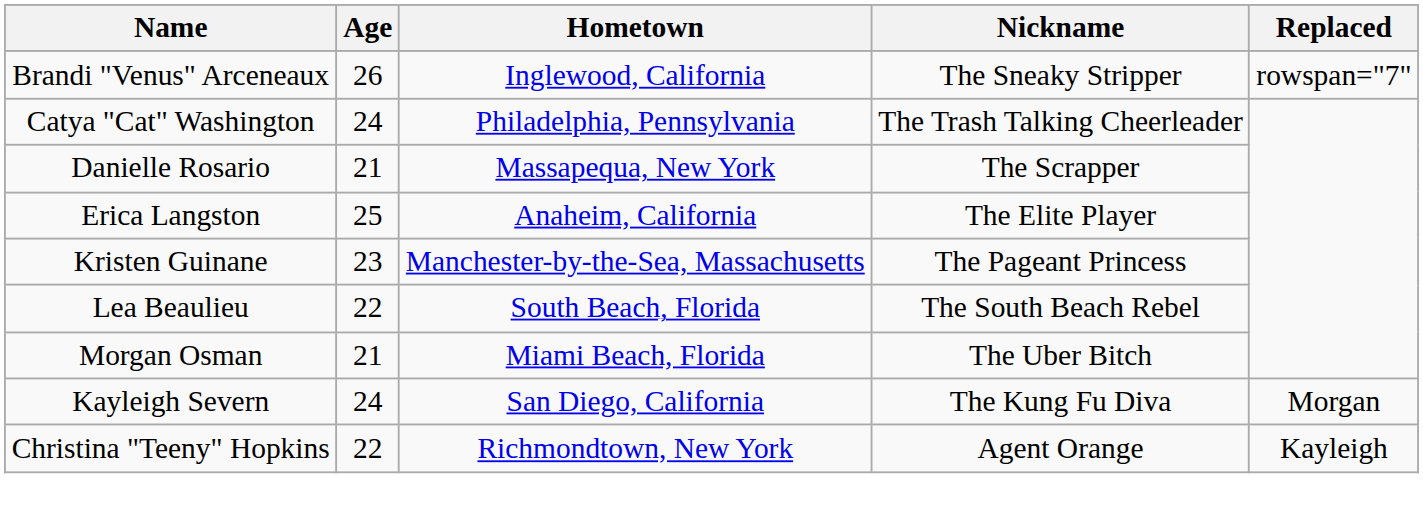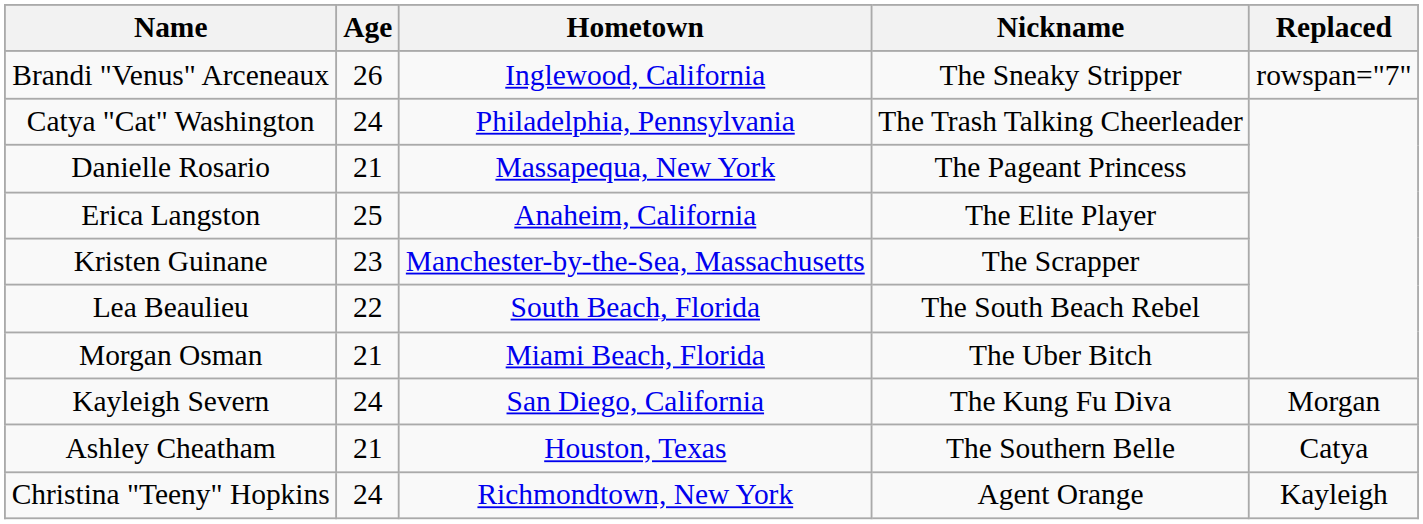(1061, 167) The Scrapper -> (1061, 167) The Pageant Princess
(1061, 261) The Pageant Princess -> (1061, 261) The Scrapper
+ row: (171, 448)
(368, 448) 22 -> (368, 494) 24
